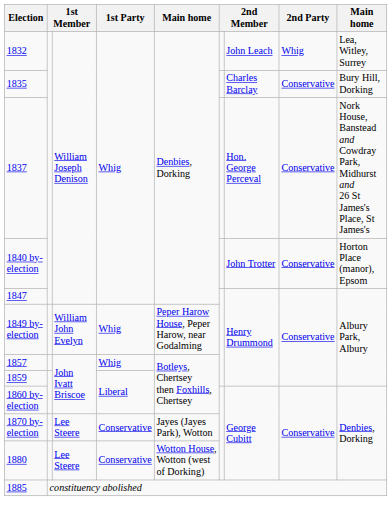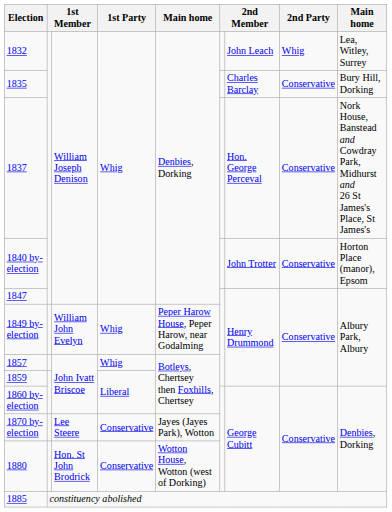(67, 460) Lee Steere -> (72, 466) Hon. St John Brodrick
